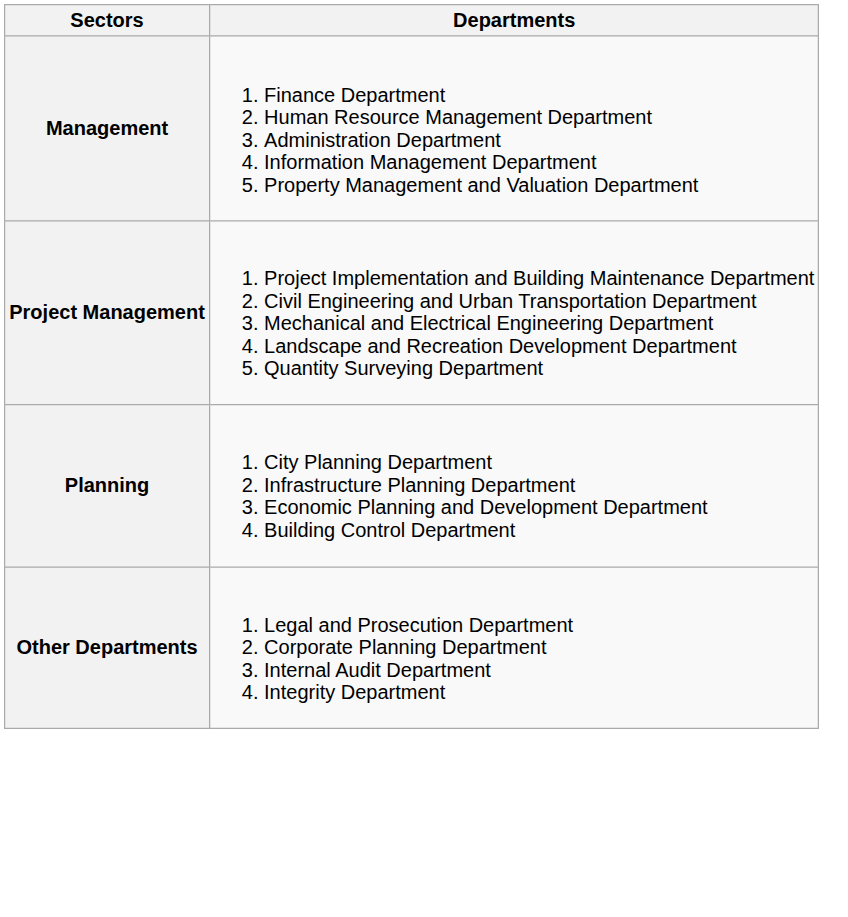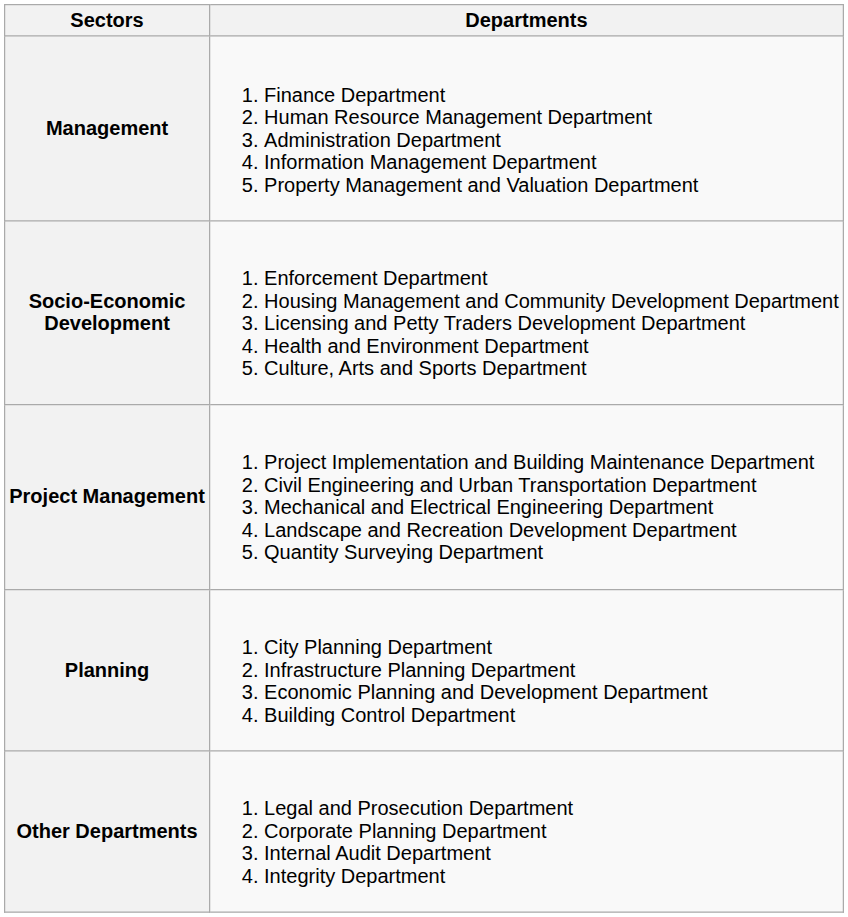+ row: (107, 312)
